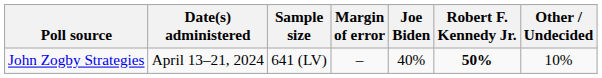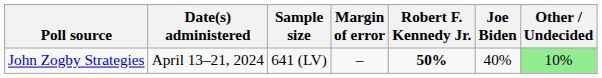columns swapped: (477, 26) <-> (411, 26)
(559, 60) no background -> (559, 60) lightgreen background
